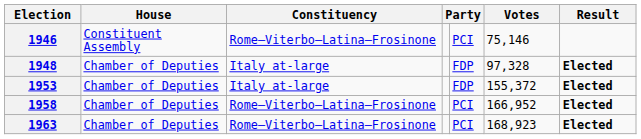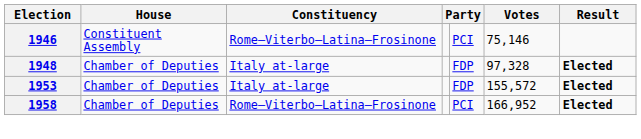(512, 86) 155,372 -> (512, 86) 155,572
- row: (43, 124)
